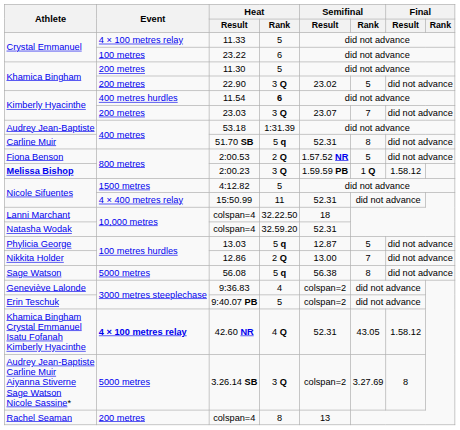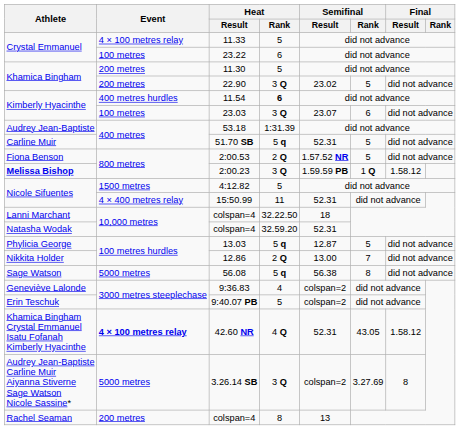(122, 113) 200 metres -> (122, 113) 100 metres
(368, 113) 7 -> (368, 113) 6
(368, 142) 8 -> (368, 142) 5
